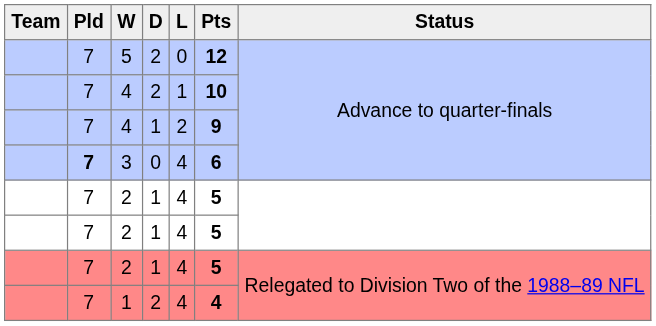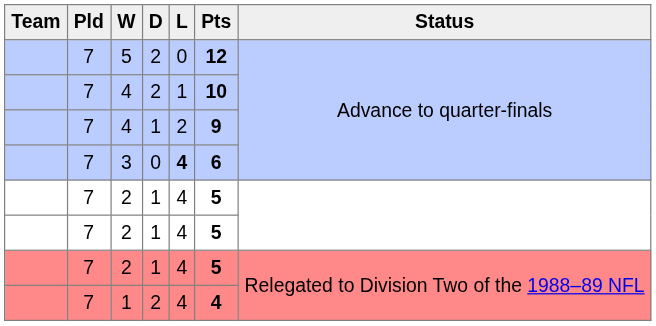(89, 162) bold -> (89, 162) normal
(182, 162) normal -> (182, 162) bold
